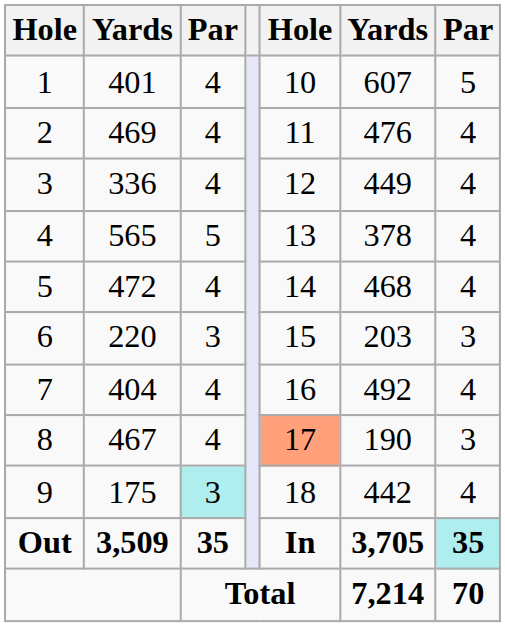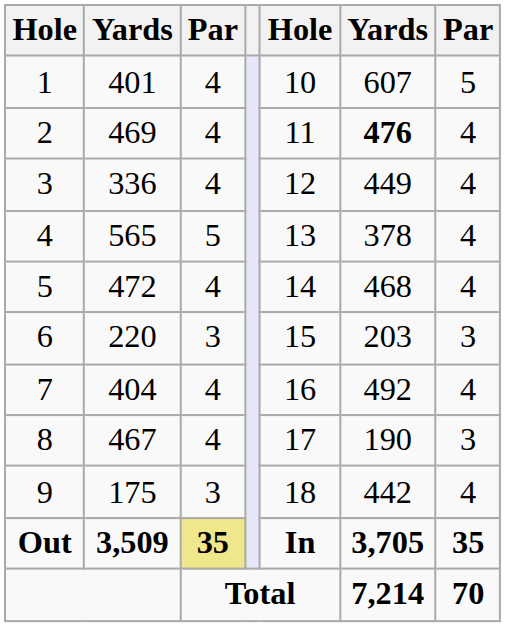(388, 132) normal -> (388, 132) bold
(300, 440) lightsalmon background -> (300, 440) no background
(213, 491) paleturquoise background -> (213, 491) no background
(213, 542) no background -> (213, 542) khaki background
(468, 542) paleturquoise background -> (468, 542) no background
